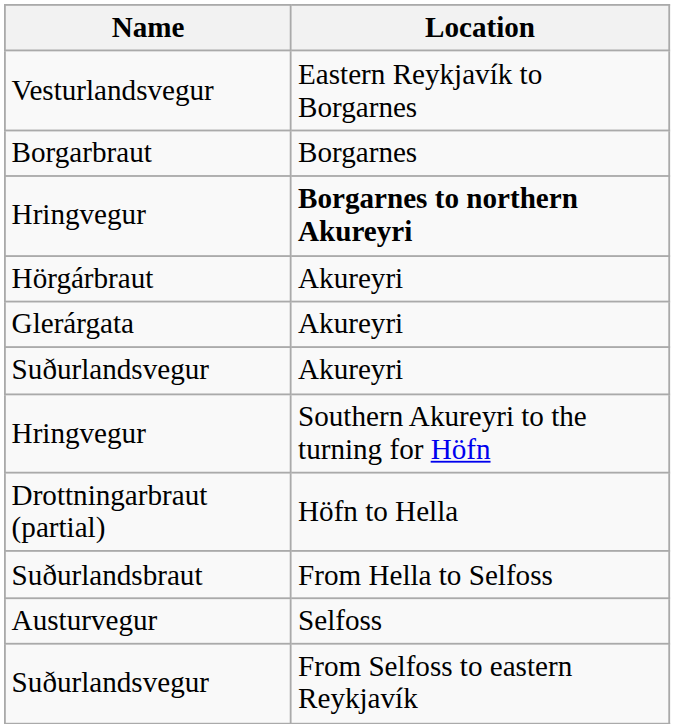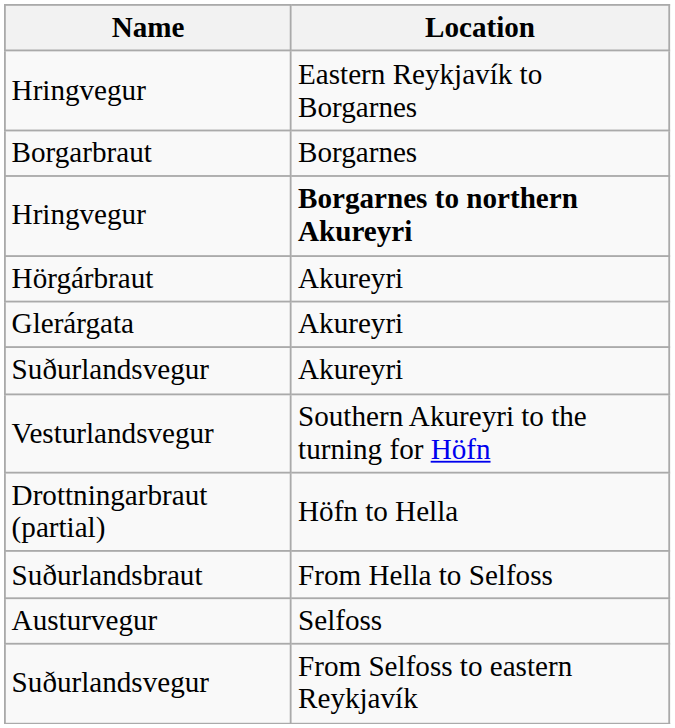(113, 90) Vesturlandsvegur -> (79, 90) Hringvegur
(79, 432) Hringvegur -> (113, 432) Vesturlandsvegur
